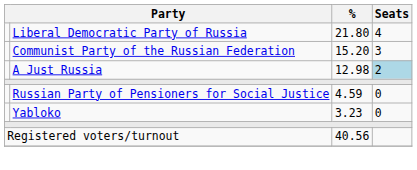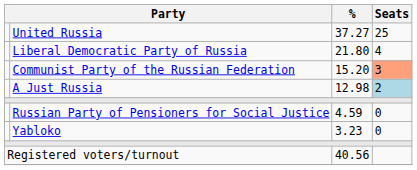+ row: (57, 32)
(378, 51) no background -> (378, 70) lightsalmon background
